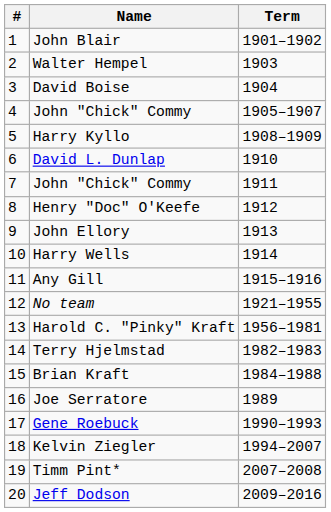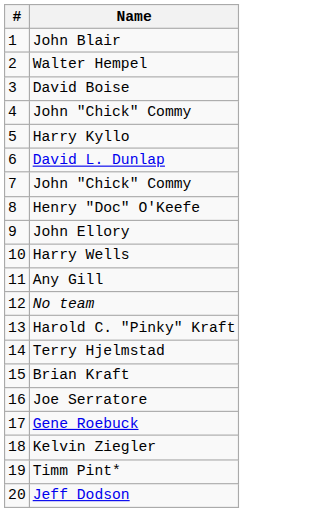- column: (282, 17)
